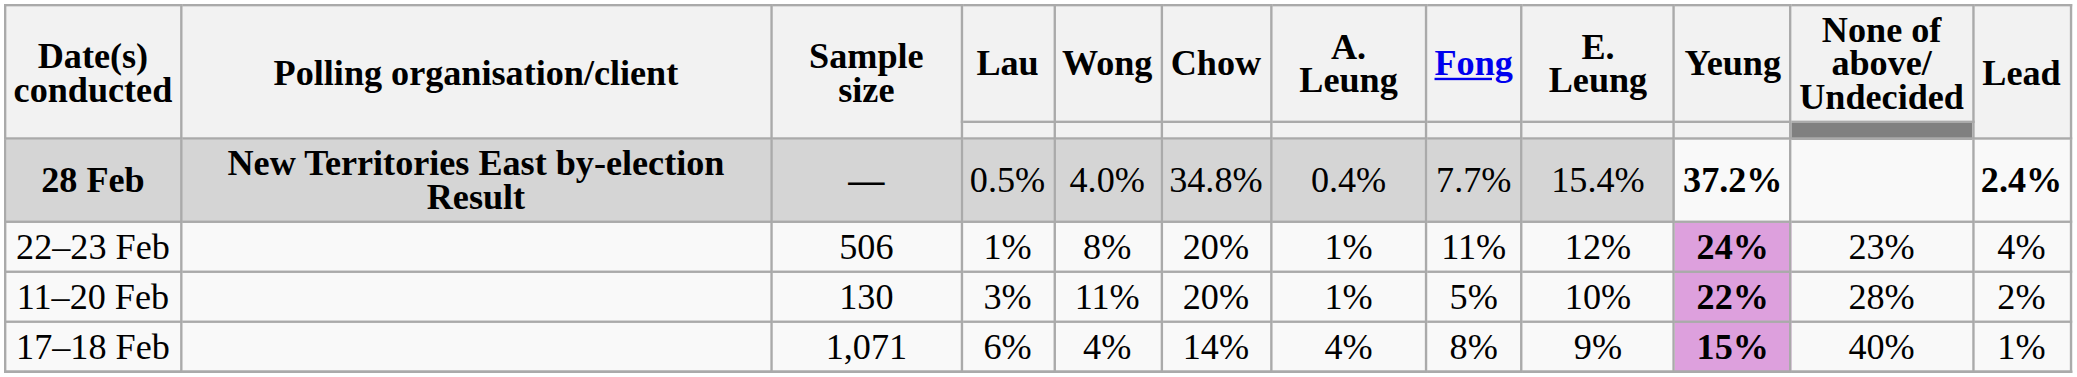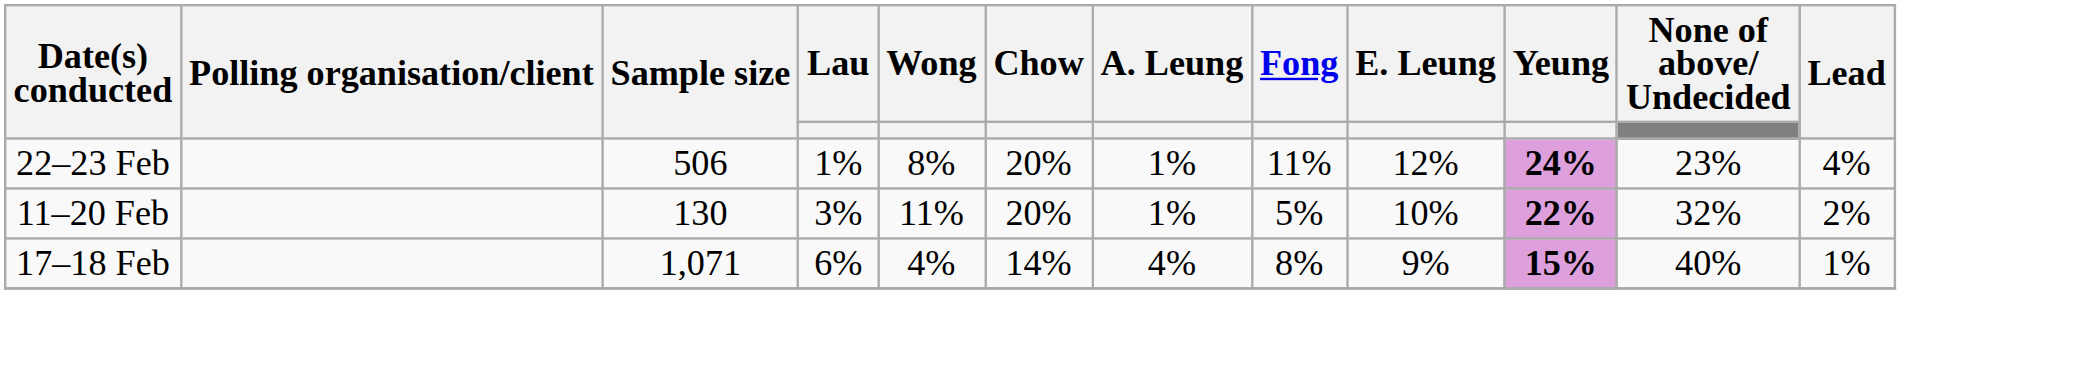- row: (93, 179)
(1882, 296) 28% -> (1708, 213) 32%
